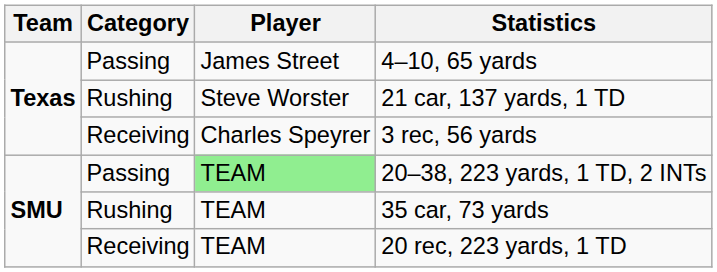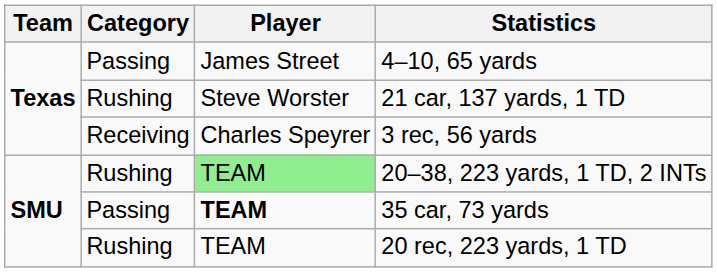(128, 172) Passing -> (130, 172) Rushing
(130, 210) Rushing -> (128, 210) Passing
(233, 210) normal -> (234, 210) bold
(138, 247) Receiving -> (130, 247) Rushing
